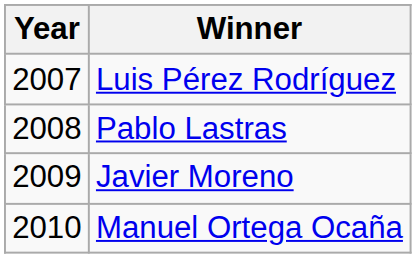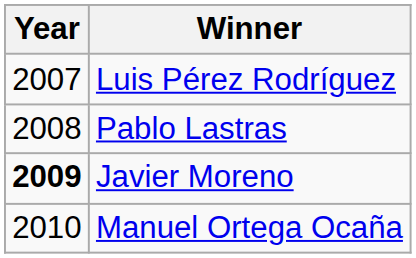(47, 177) normal -> (47, 177) bold
